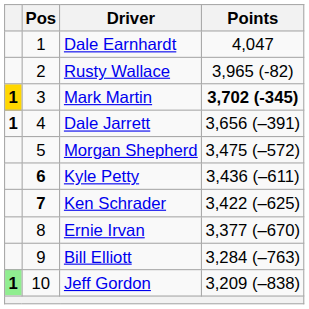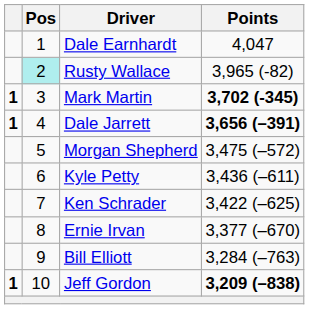(41, 71) no background -> (41, 71) paleturquoise background
(13, 97) gold background -> (13, 97) no background
(253, 124) normal -> (253, 124) bold
(41, 177) bold -> (41, 177) normal
(41, 203) bold -> (41, 203) normal
(13, 283) lightgreen background -> (13, 283) no background
(253, 283) normal -> (253, 283) bold
